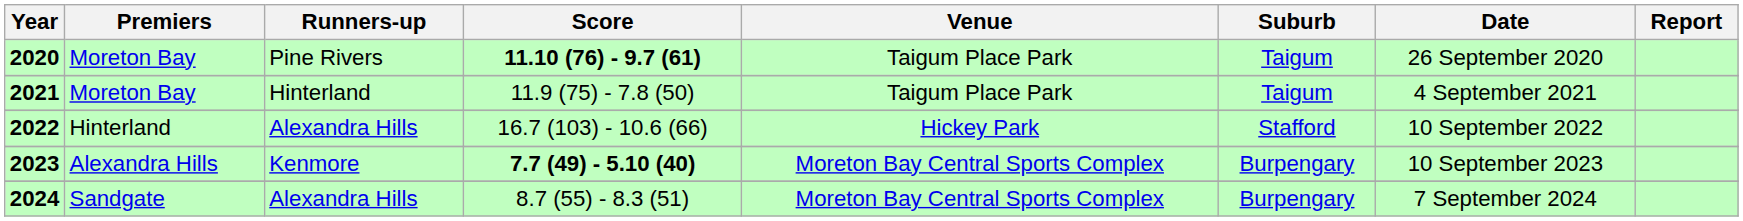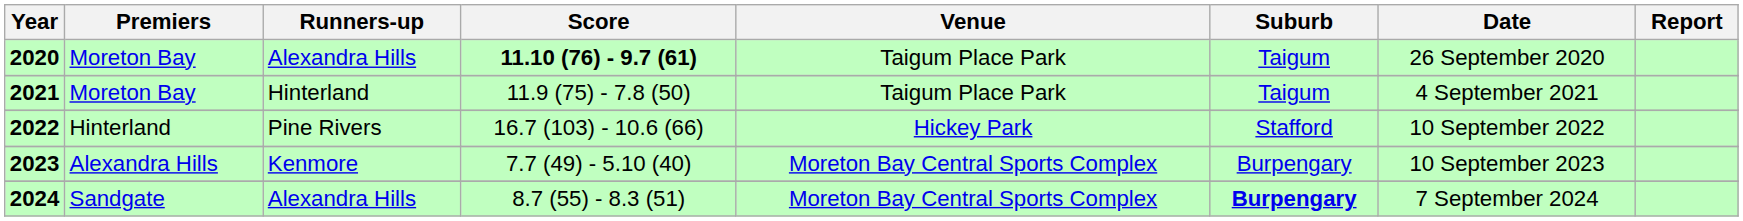(326, 57) Pine Rivers -> (342, 57) Alexandra Hills
(343, 127) Alexandra Hills -> (325, 127) Pine Rivers
(603, 163) bold -> (599, 163) normal
(1297, 198) normal -> (1294, 198) bold
